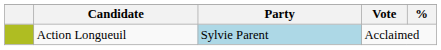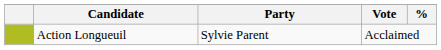(235, 34) lightblue background -> (235, 34) no background
